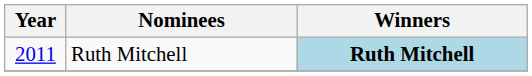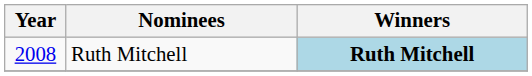(35, 53) 2011 -> (35, 53) 2008
